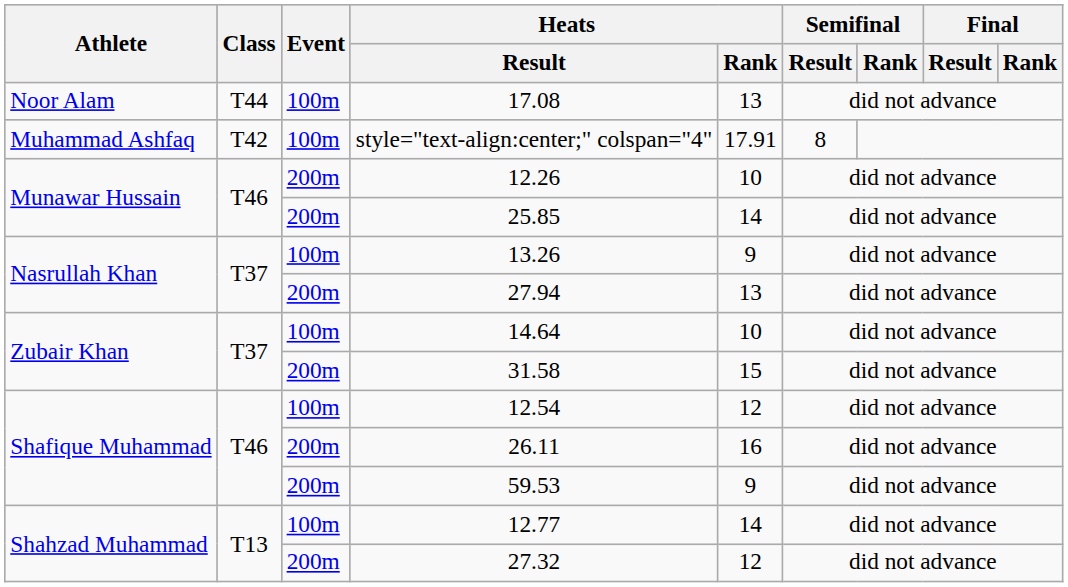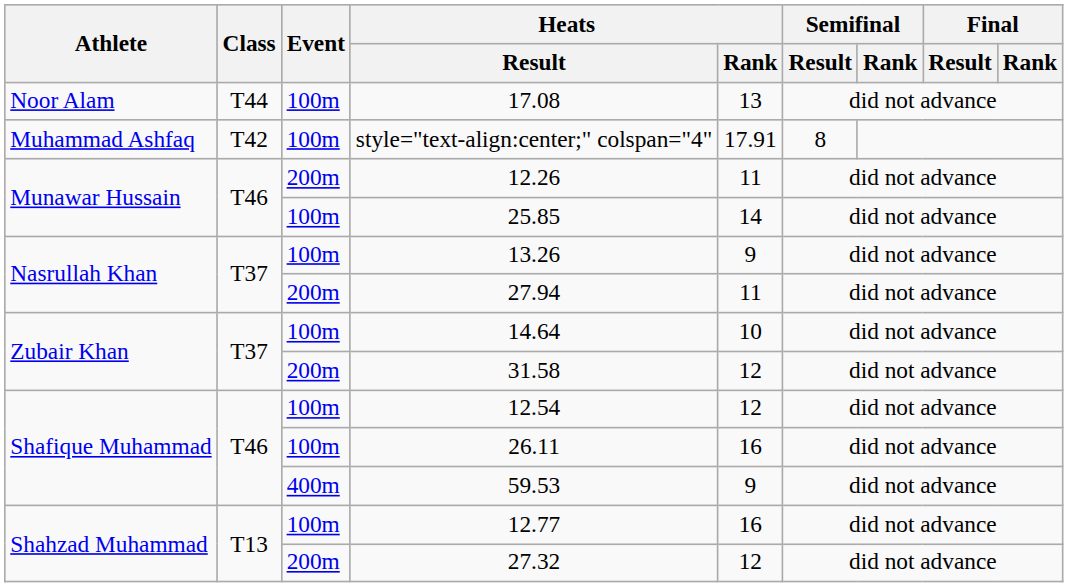(750, 178) 10 -> (750, 178) 11
(313, 216) 200m -> (313, 216) 100m
(750, 293) 13 -> (750, 293) 11
(750, 370) 15 -> (750, 370) 12
(313, 447) 200m -> (313, 447) 100m
(313, 485) 200m -> (313, 485) 400m
(750, 524) 14 -> (750, 524) 16
